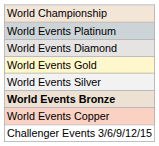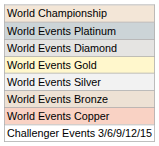(61, 99) bold -> (57, 99) normal
